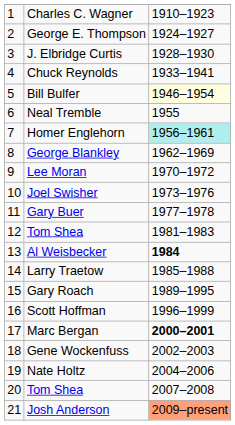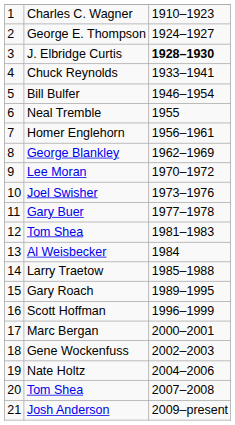(183, 53) normal -> (183, 53) bold
(183, 93) lightyellow background -> (183, 93) no background
(183, 133) paleturquoise background -> (183, 133) no background
(166, 251) bold -> (166, 251) normal
(183, 331) bold -> (183, 331) normal
(190, 410) lightsalmon background -> (190, 410) no background
